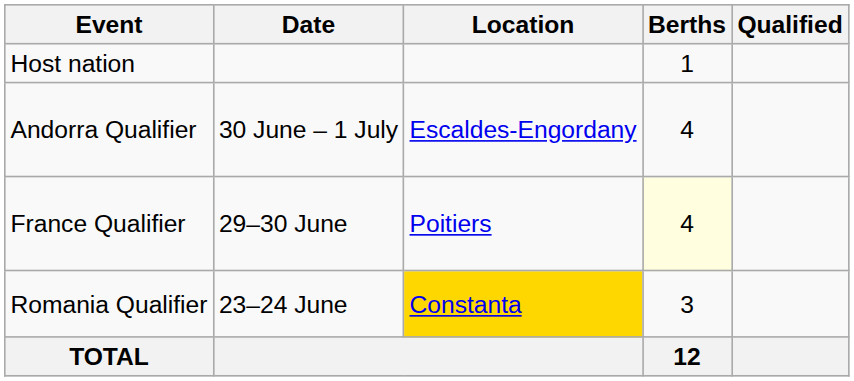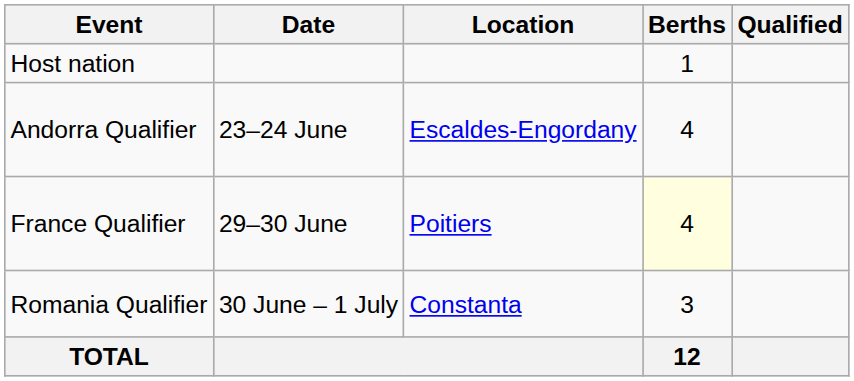(308, 130) 30 June – 1 July -> (283, 130) 23–24 June
(283, 304) 23–24 June -> (308, 304) 30 June – 1 July
(466, 304) gold background -> (466, 304) no background
